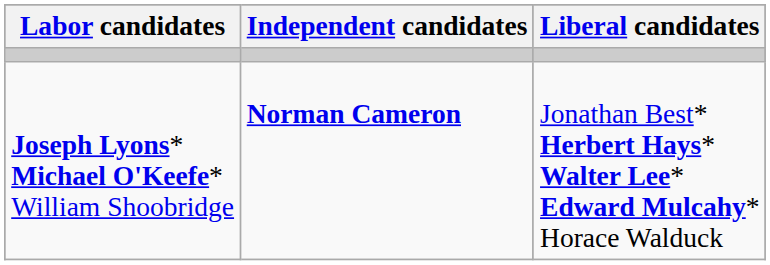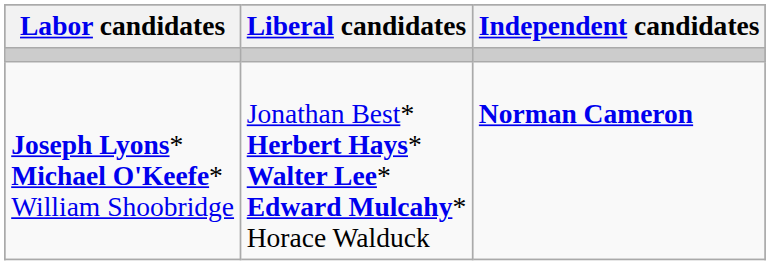columns swapped: (650, 26) <-> (387, 26)
